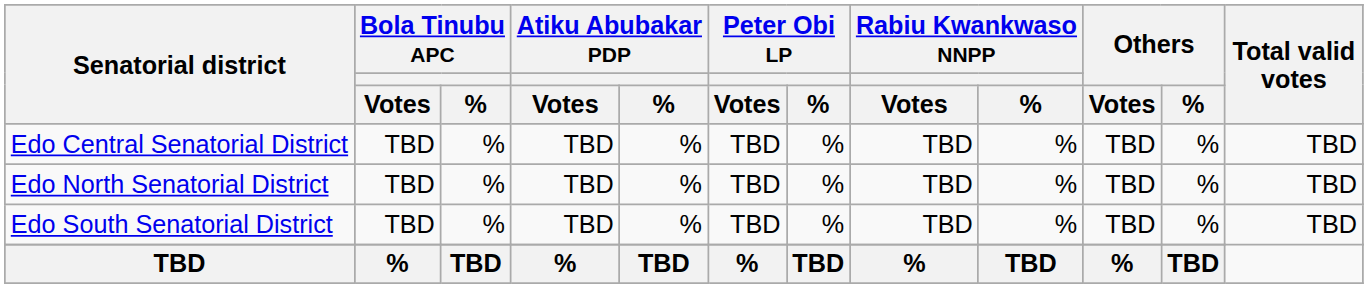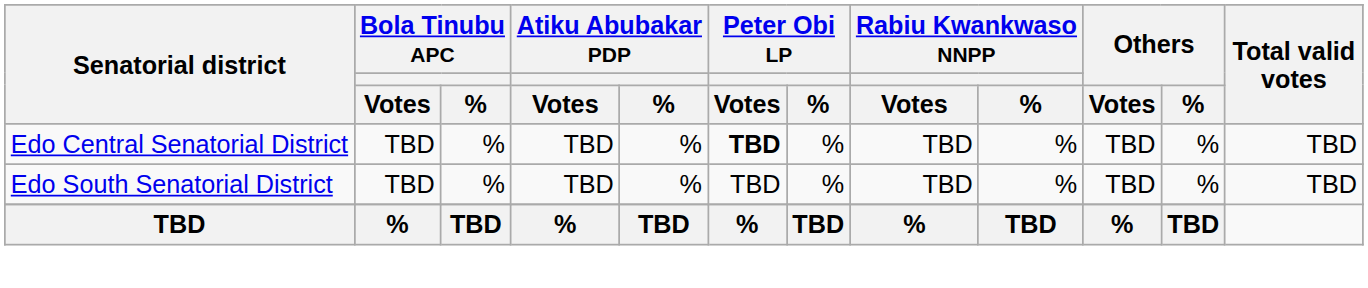(755, 145) normal -> (755, 145) bold
- row: (170, 184)
